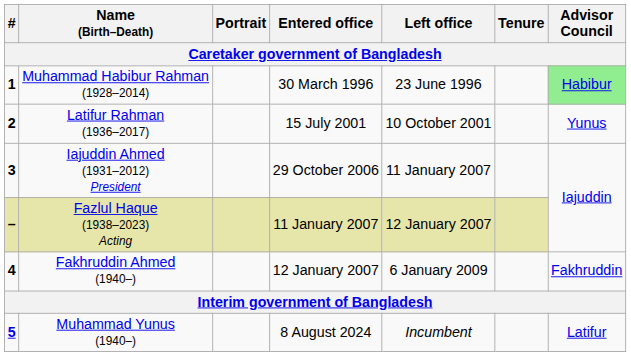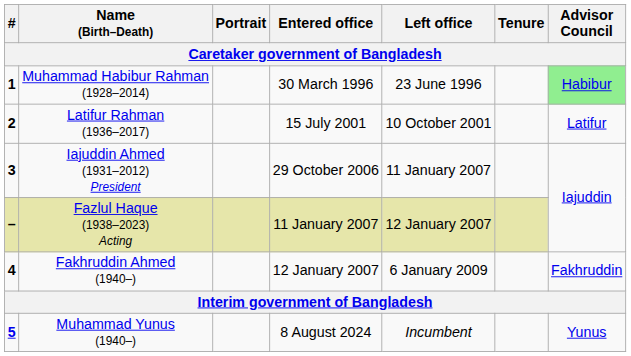(587, 123) Yunus -> (587, 123) Latifur
(587, 332) Latifur -> (587, 332) Yunus
